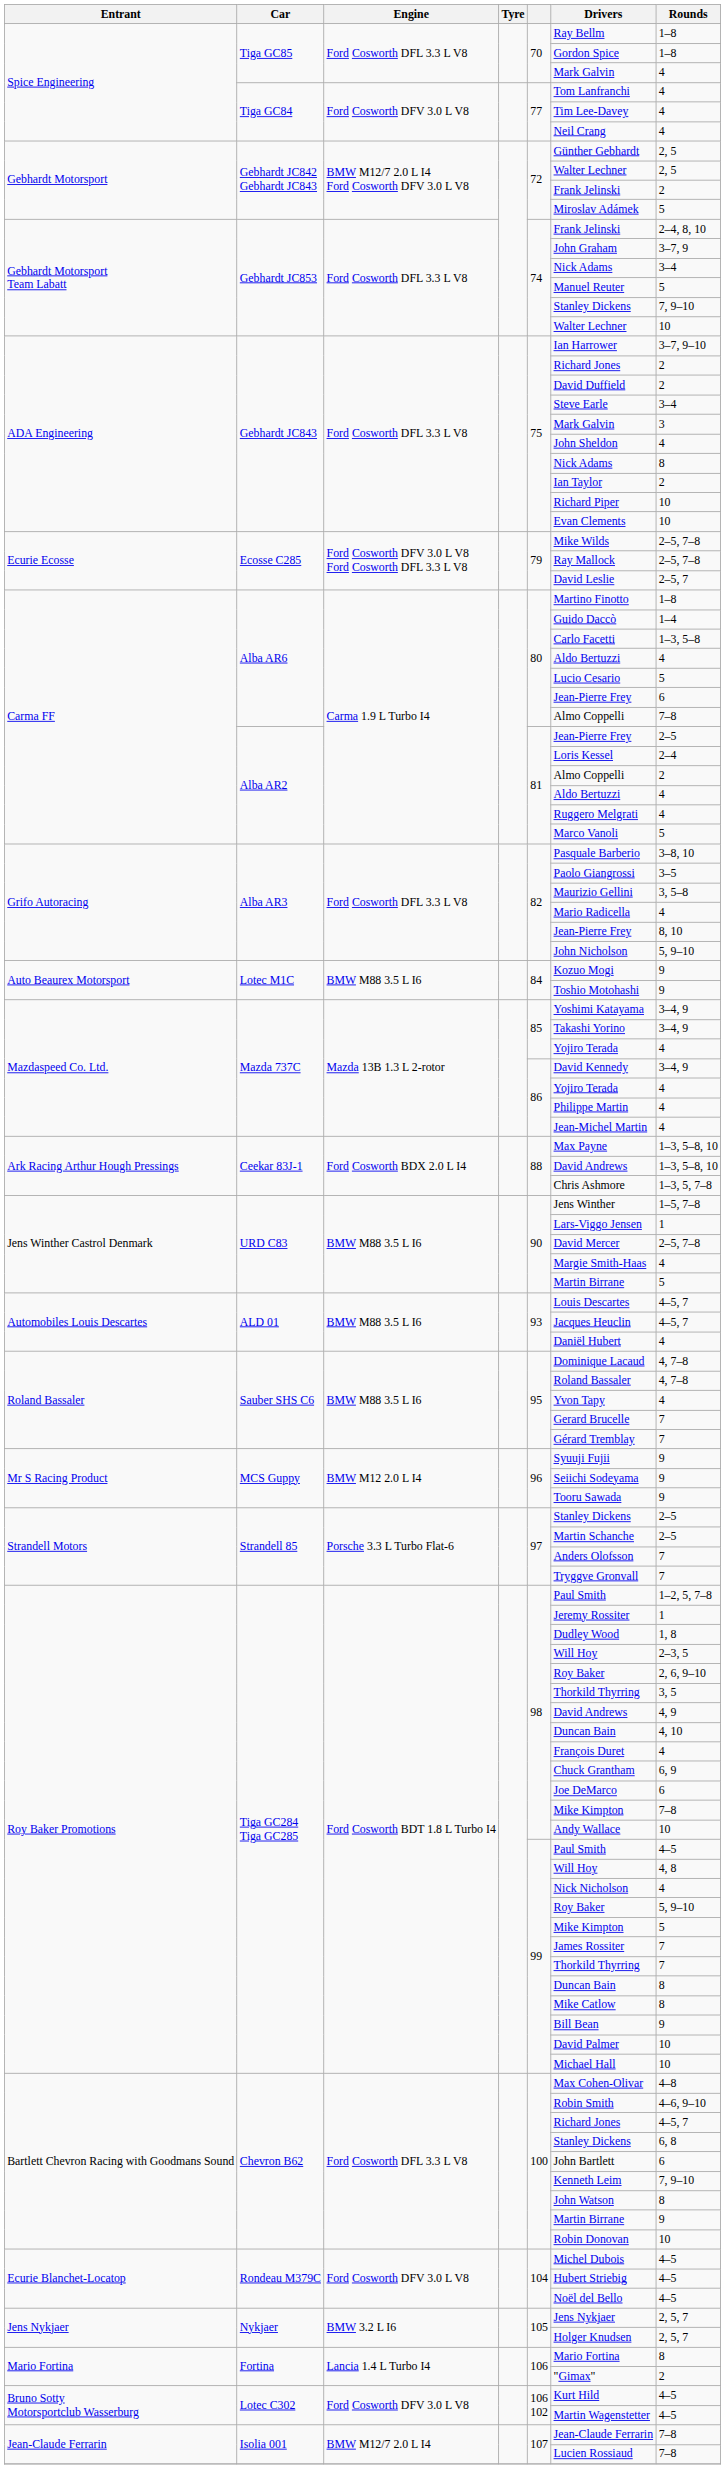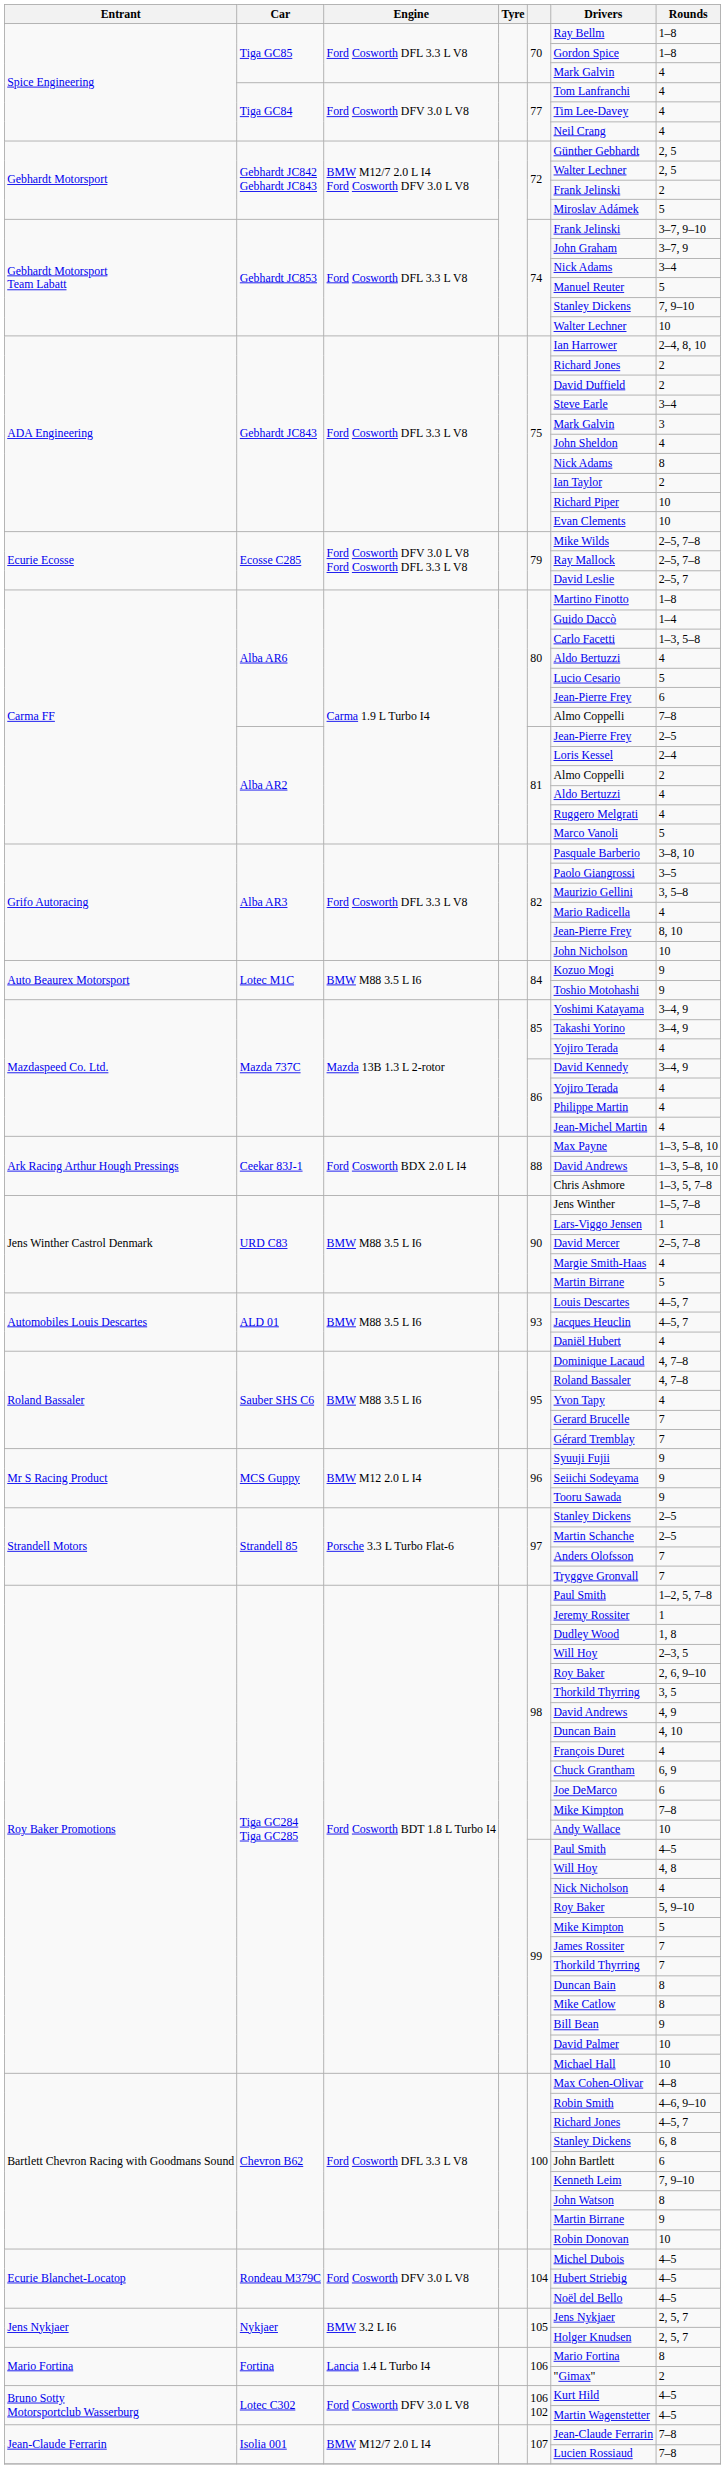(682, 228) 2–4, 8, 10 -> (682, 228) 3–7, 9–10
(682, 345) 3–7, 9–10 -> (682, 345) 2–4, 8, 10
(676, 950) 5, 9–10 -> (665, 950) 10
